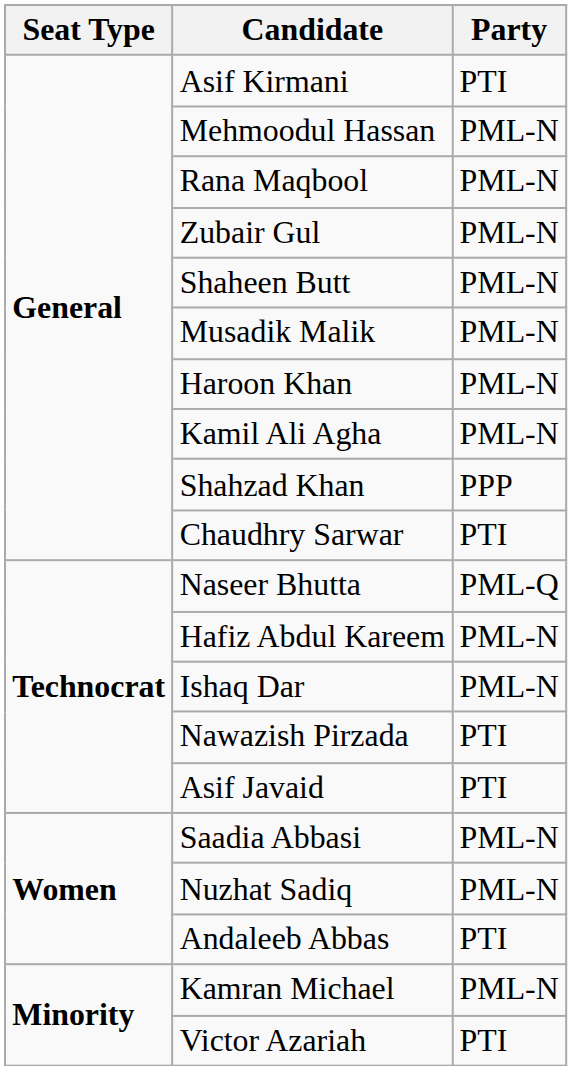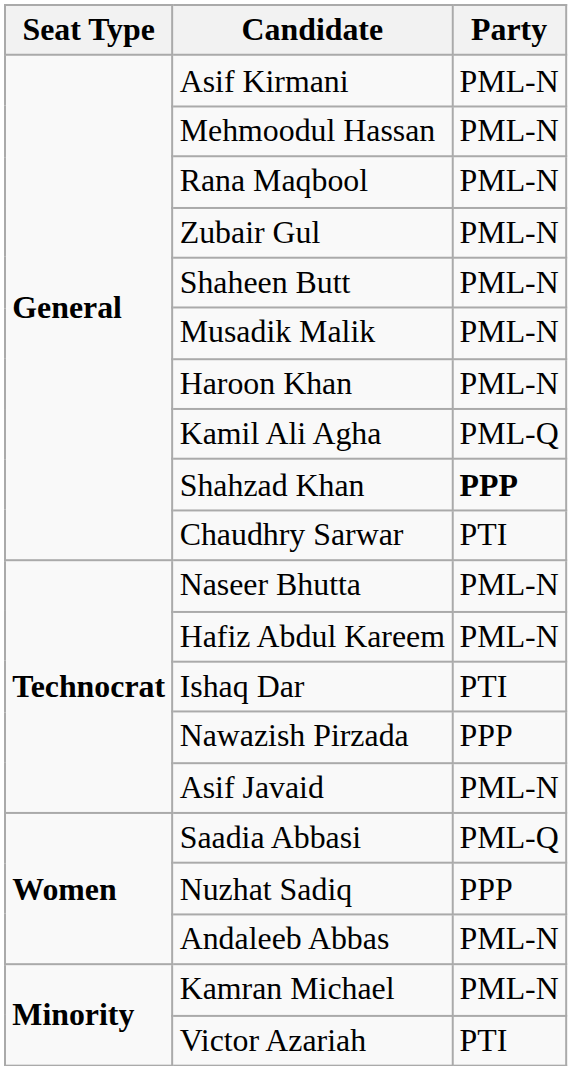(483, 80) PTI -> (509, 80) PML-N
(509, 433) PML-N -> (509, 433) PML-Q
(486, 484) normal -> (489, 484) bold
(509, 585) PML-Q -> (509, 585) PML-N
(509, 686) PML-N -> (483, 686) PTI
(483, 736) PTI -> (486, 736) PPP
(483, 787) PTI -> (509, 787) PML-N
(509, 837) PML-N -> (509, 837) PML-Q
(509, 888) PML-N -> (486, 888) PPP
(483, 938) PTI -> (509, 938) PML-N
